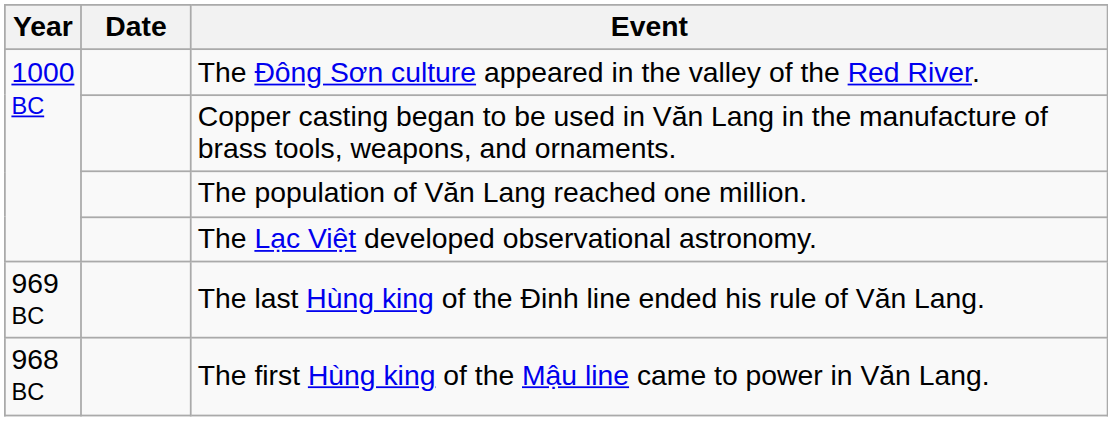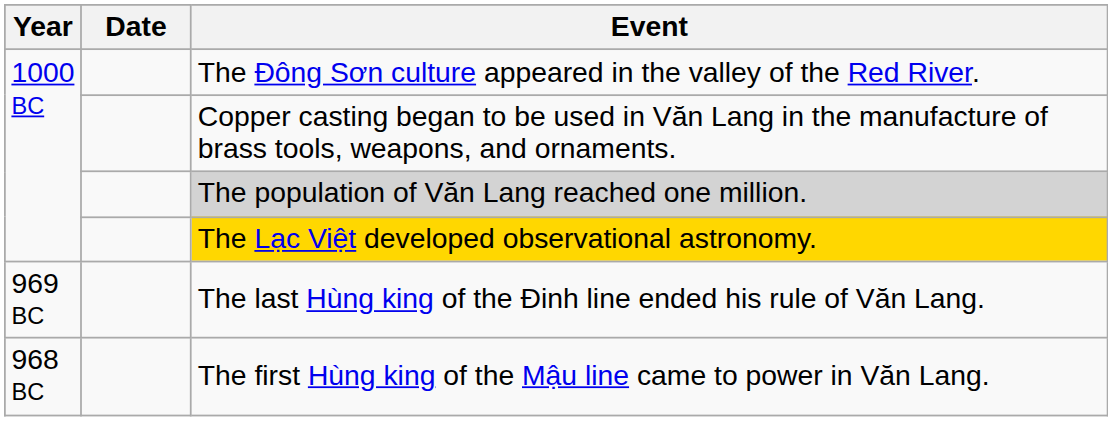(502, 193) no background -> (502, 193) lightgrey background
(507, 238) no background -> (507, 238) gold background
